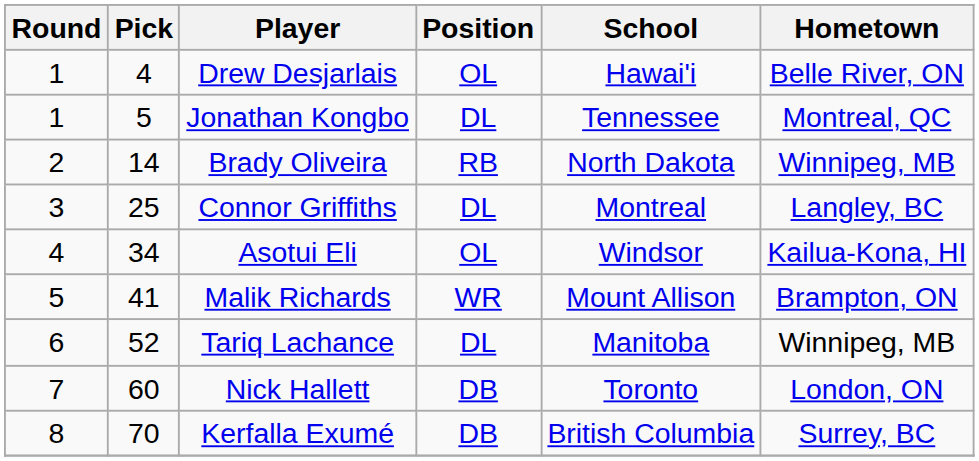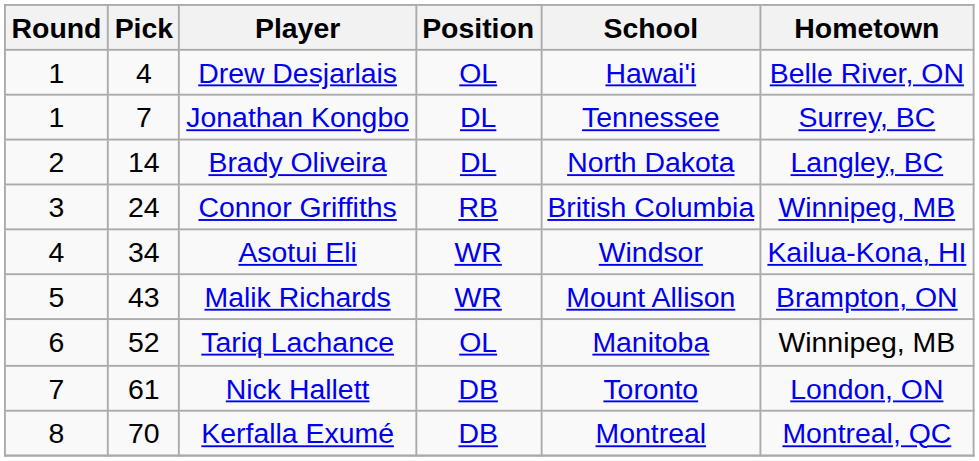(144, 118) 5 -> (144, 118) 7
(867, 118) Montreal, QC -> (867, 118) Surrey, BC
(478, 163) RB -> (478, 163) DL
(867, 163) Winnipeg, MB -> (867, 163) Langley, BC
(144, 208) 25 -> (144, 208) 24
(478, 208) DL -> (478, 208) RB
(651, 208) Montreal -> (651, 208) British Columbia
(867, 208) Langley, BC -> (867, 208) Winnipeg, MB
(478, 253) OL -> (478, 253) WR
(144, 298) 41 -> (144, 298) 43
(478, 343) DL -> (478, 343) OL
(144, 388) 60 -> (144, 388) 61
(651, 433) British Columbia -> (651, 433) Montreal
(867, 433) Surrey, BC -> (867, 433) Montreal, QC
